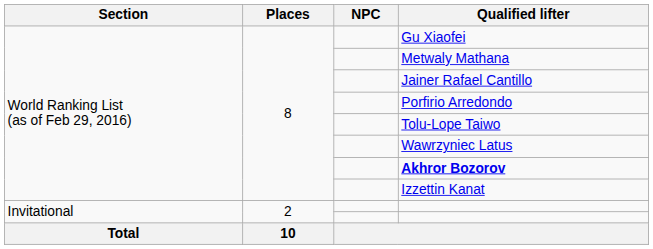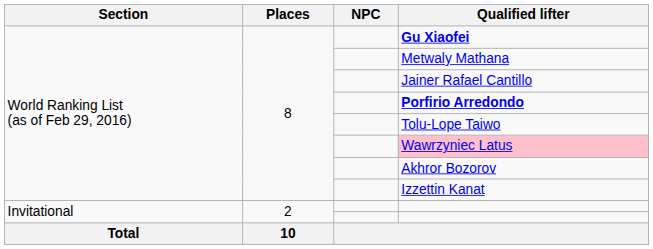(433, 37) normal -> (435, 37) bold
(457, 102) normal -> (463, 102) bold
(457, 146) no background -> (457, 146) pink background
(453, 168) bold -> (449, 168) normal
